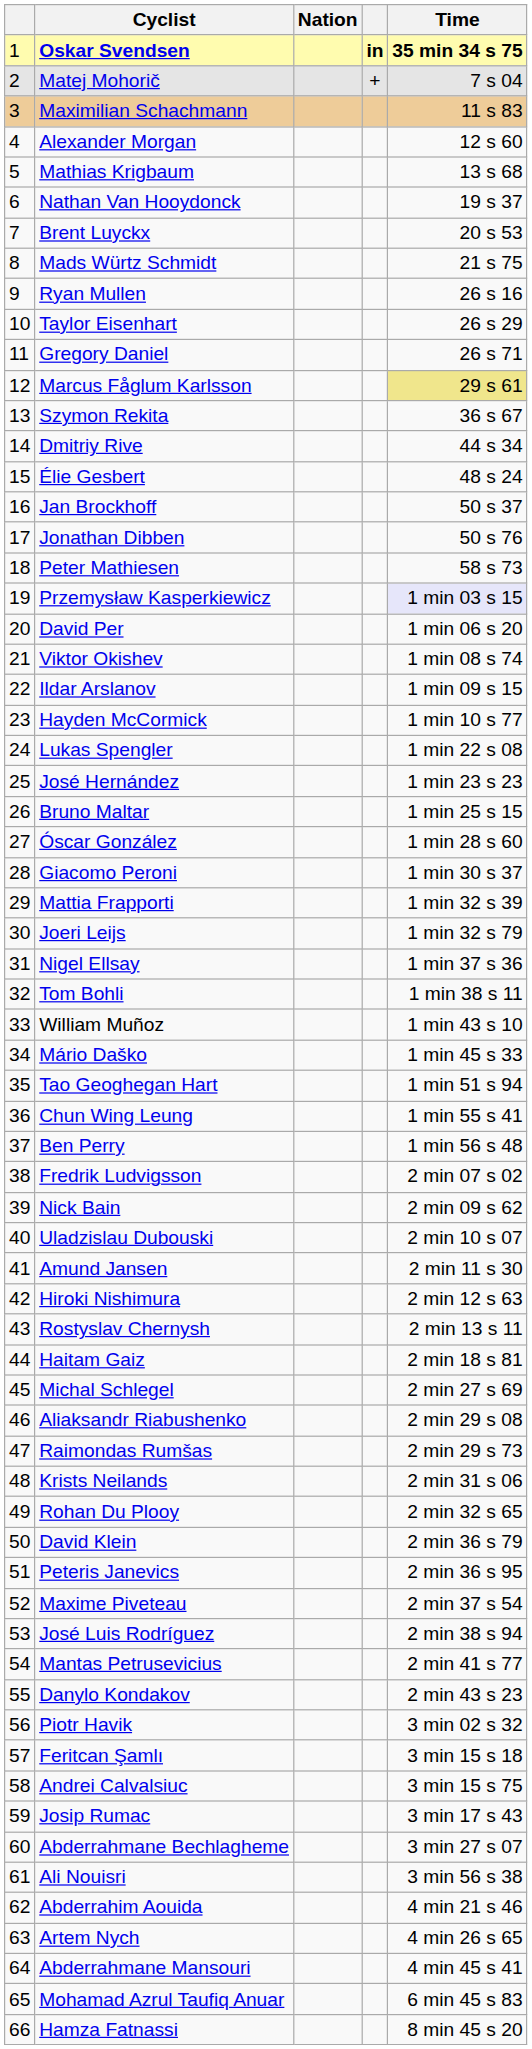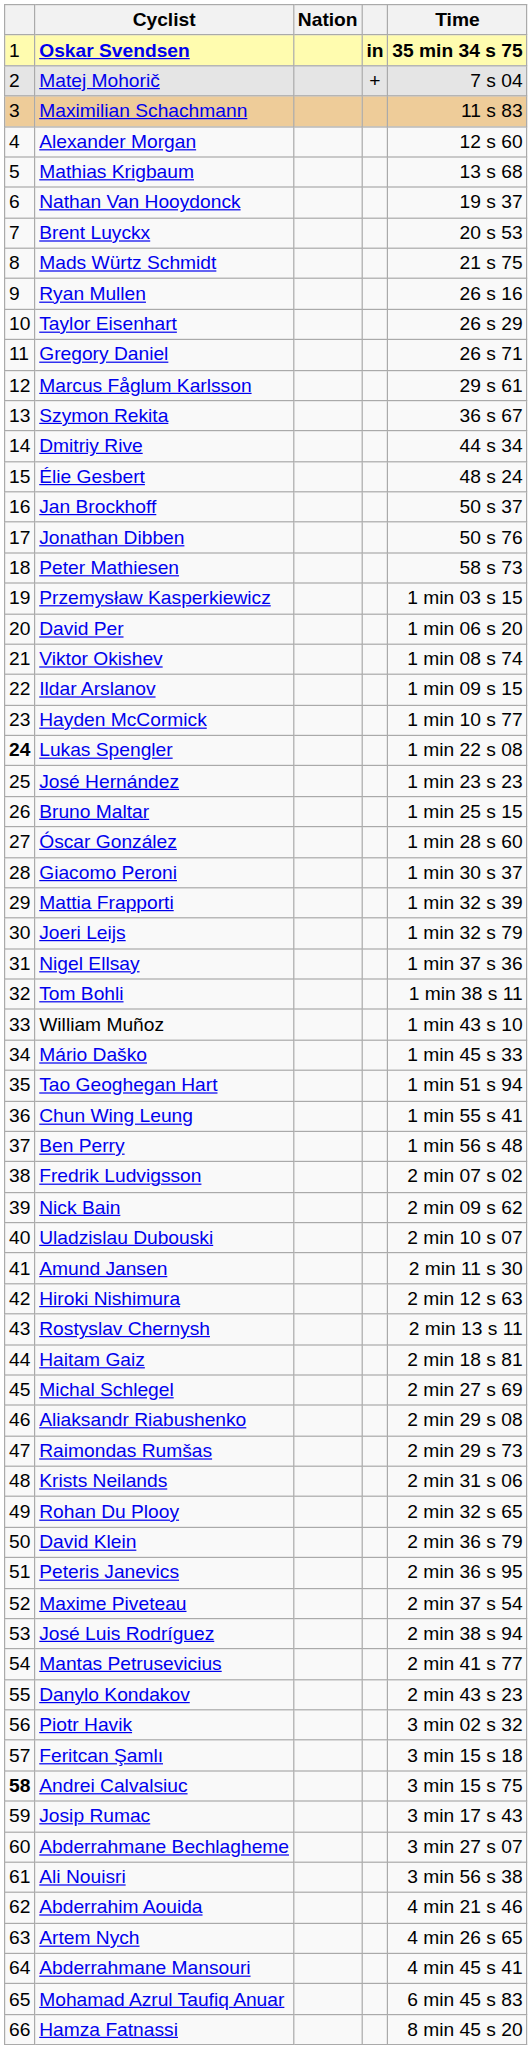(491, 385) khaki background -> (491, 385) no background
(465, 598) lavender background -> (465, 598) no background
(20, 750) normal -> (20, 750) bold
(20, 1785) normal -> (20, 1785) bold
